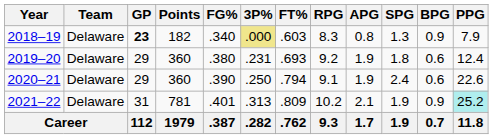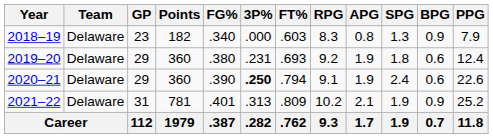(141, 36) bold -> (141, 36) normal
(258, 36) khaki background -> (258, 36) no background
(258, 79) normal -> (258, 79) bold
(470, 101) paleturquoise background -> (470, 101) no background
